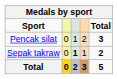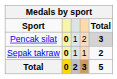(66, 39) normal -> (66, 39) bold
(101, 39) no background -> (101, 39) lightgrey background
(66, 53) normal -> (66, 53) bold
(75, 53) bold -> (75, 53) normal
